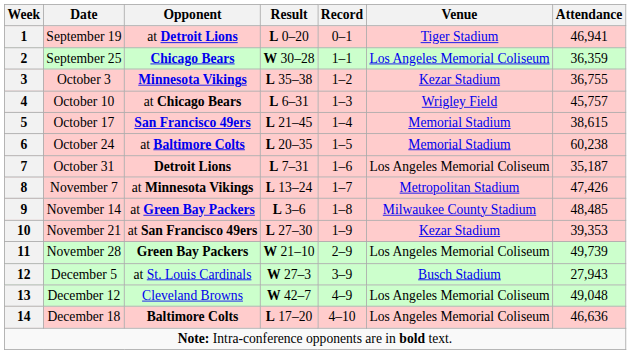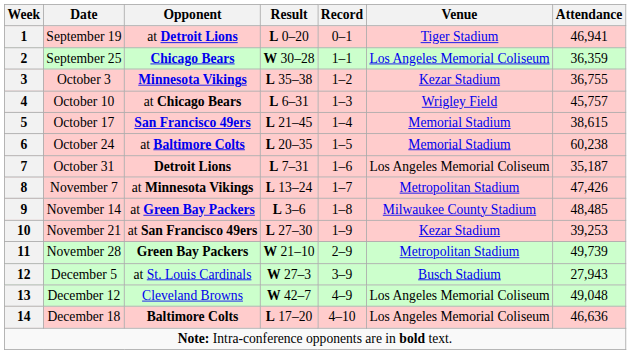(589, 230) 39,353 -> (589, 230) 39,253
(460, 252) Los Angeles Memorial Coliseum -> (459, 252) Metropolitan Stadium
